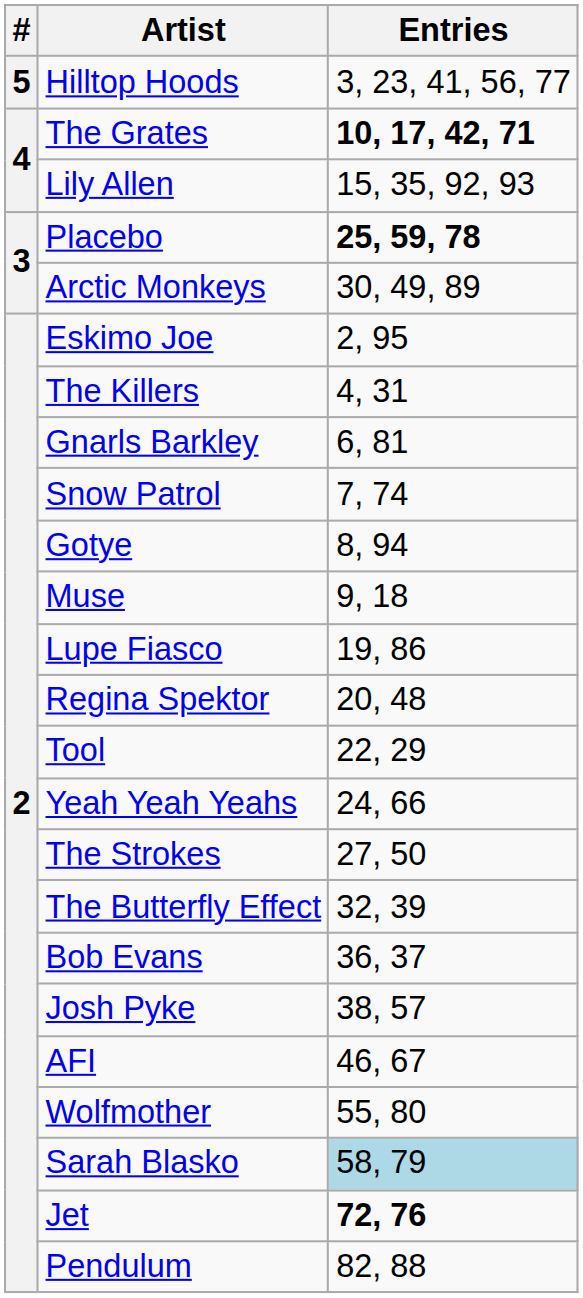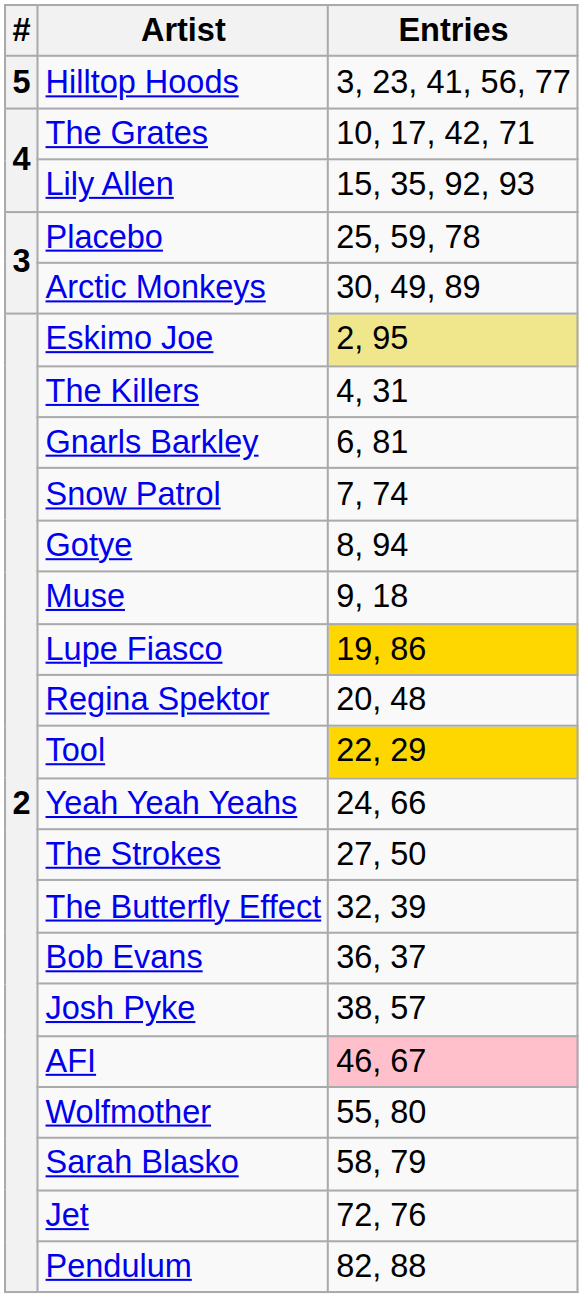(435, 133) bold -> (435, 133) normal
(408, 236) bold -> (408, 236) normal
(372, 339) no background -> (372, 339) khaki background
(381, 648) no background -> (381, 648) gold background
(381, 751) no background -> (381, 751) gold background
(381, 1060) no background -> (381, 1060) pink background
(381, 1163) lightblue background -> (381, 1163) no background
(381, 1215) bold -> (381, 1215) normal
